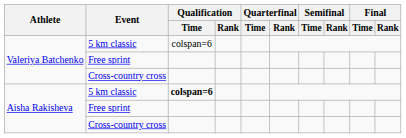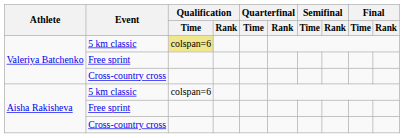(192, 44) no background -> (191, 44) khaki background
(192, 92) bold -> (191, 92) normal
